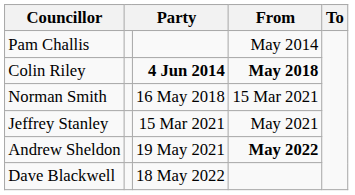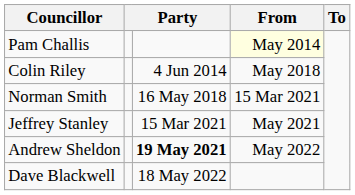(284, 44) no background -> (286, 44) lightyellow background
(186, 70) bold -> (190, 70) normal
(283, 70) bold -> (286, 70) normal
(180, 149) normal -> (181, 149) bold
(283, 149) bold -> (286, 149) normal
